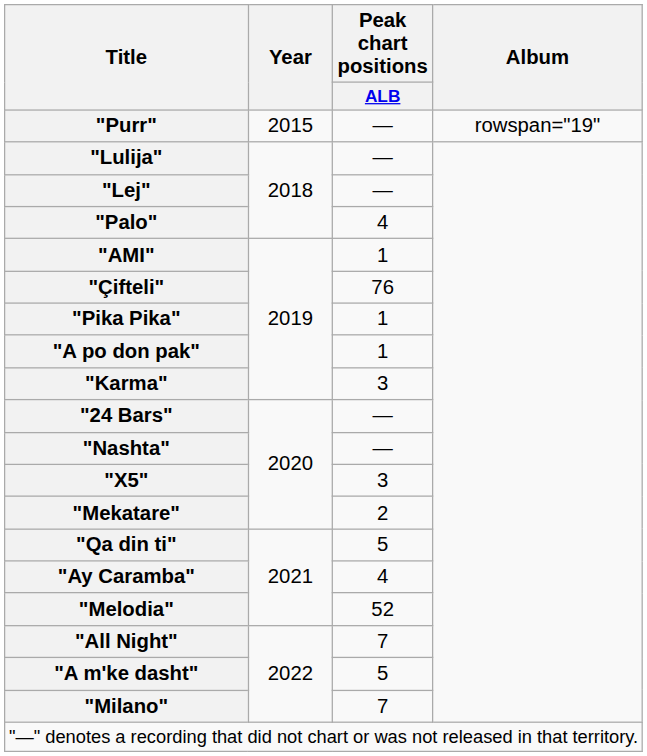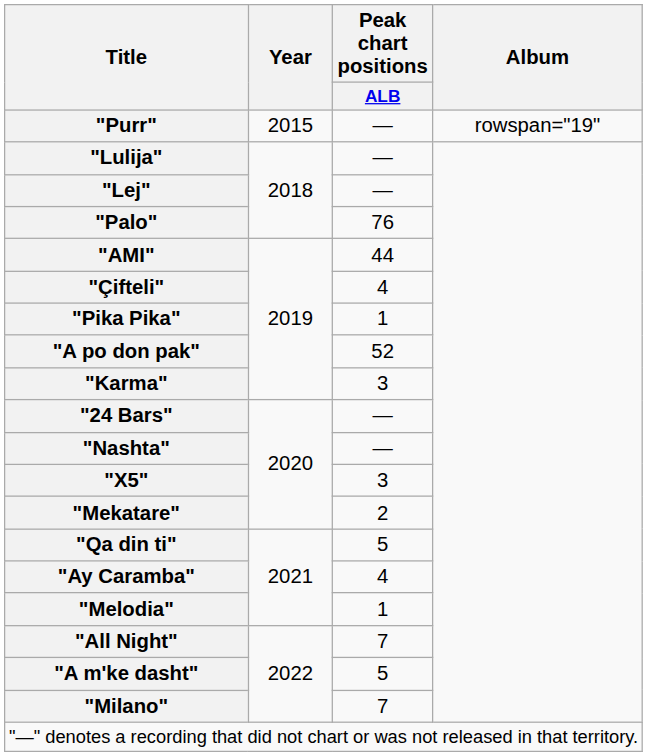(383, 222) 4 -> (383, 222) 76
(383, 254) 1 -> (383, 254) 44
(383, 286) 76 -> (383, 286) 4
(383, 351) 1 -> (383, 351) 52
(383, 609) 52 -> (383, 609) 1
